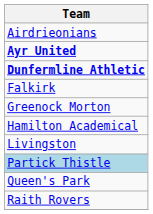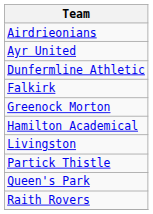(42, 51) bold -> (42, 51) normal
(76, 70) bold -> (76, 70) normal
(59, 163) lightblue background -> (59, 163) no background
